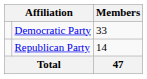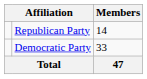rows swapped: (53, 30) <-> (52, 47)
